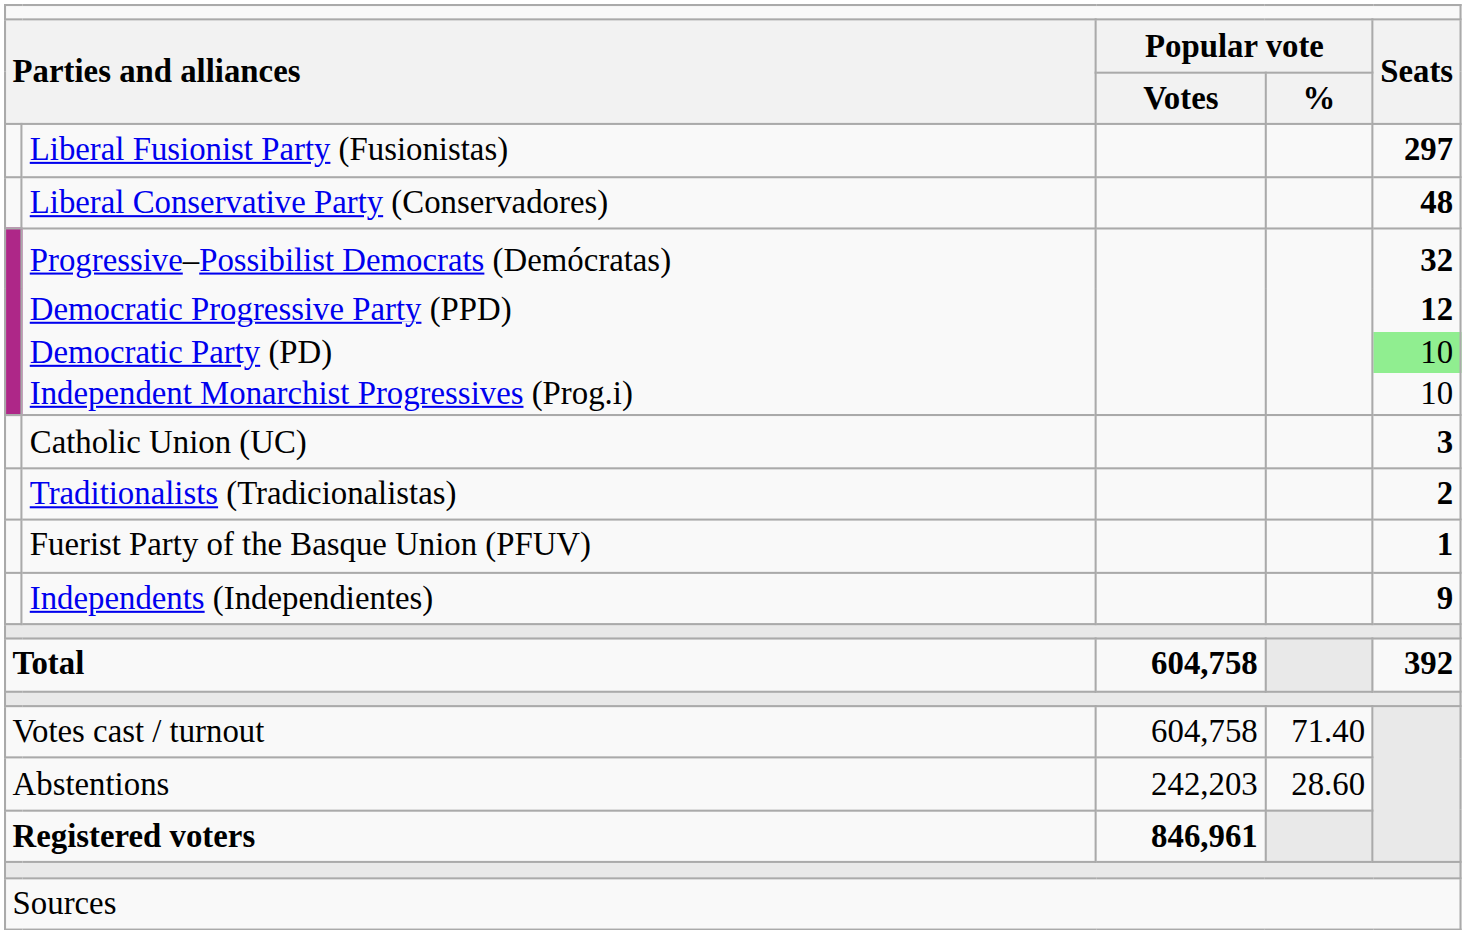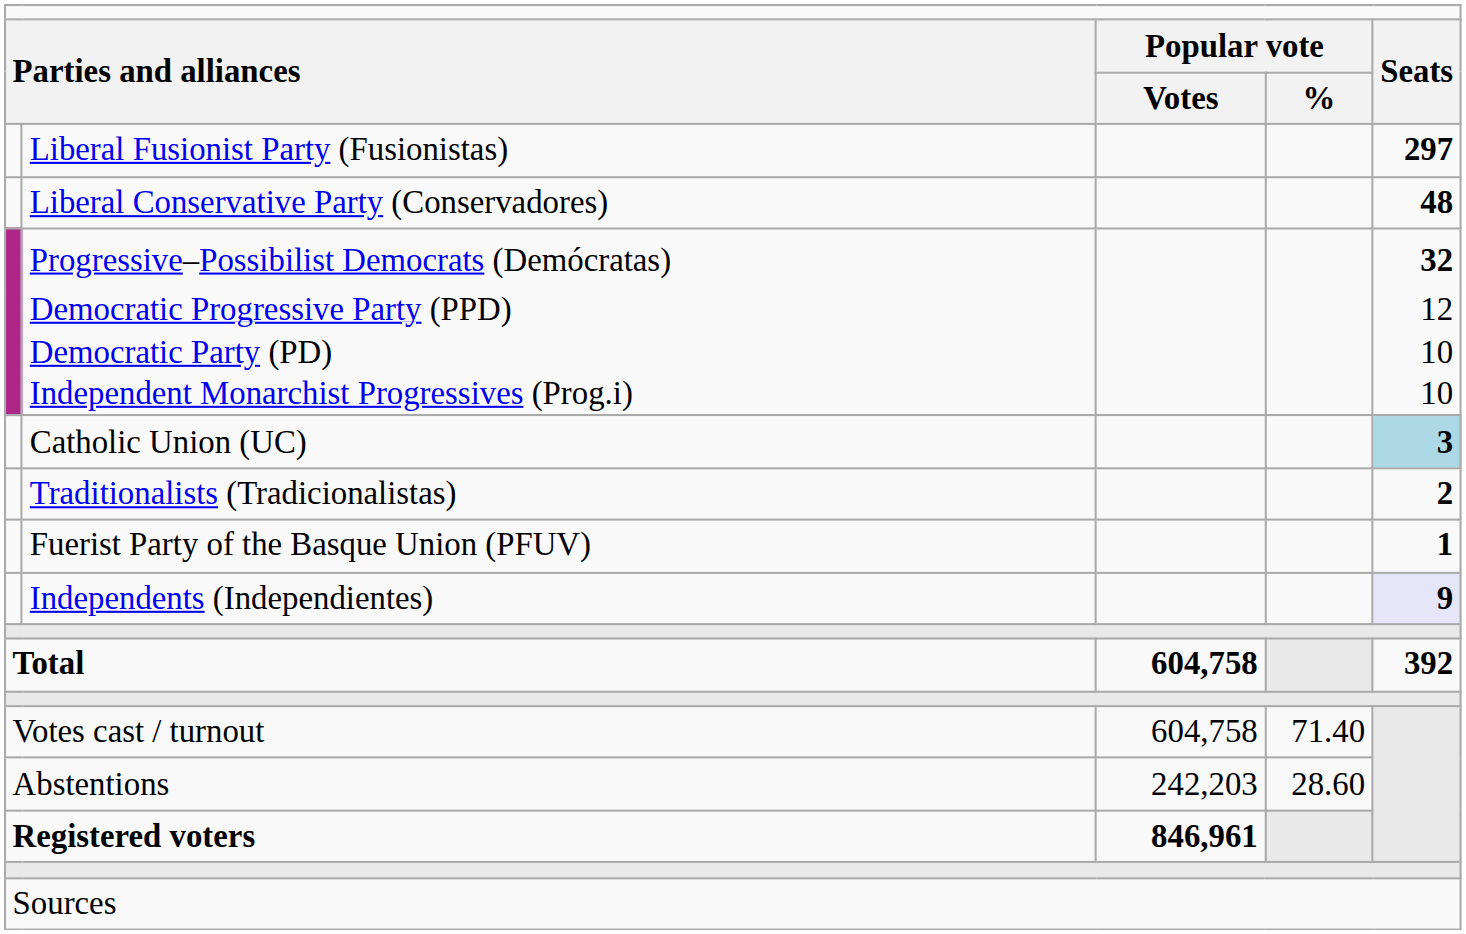(1437, 309) bold -> (1437, 309) normal
(1437, 351) lightgreen background -> (1437, 351) no background
(1445, 441) no background -> (1445, 441) lightblue background
(1445, 597) no background -> (1445, 597) lavender background
